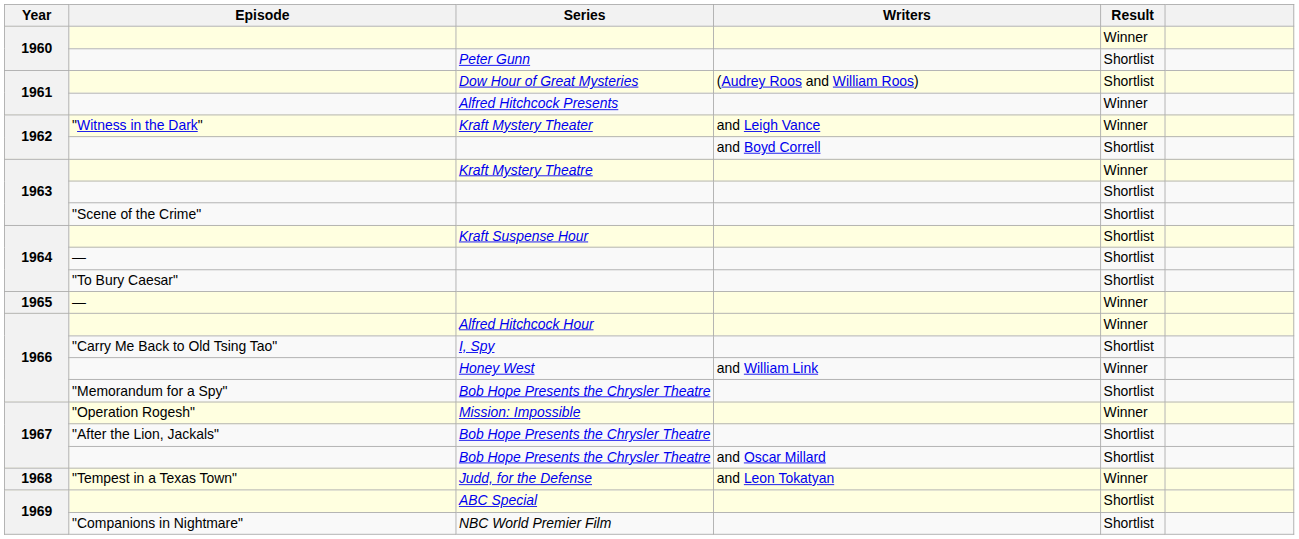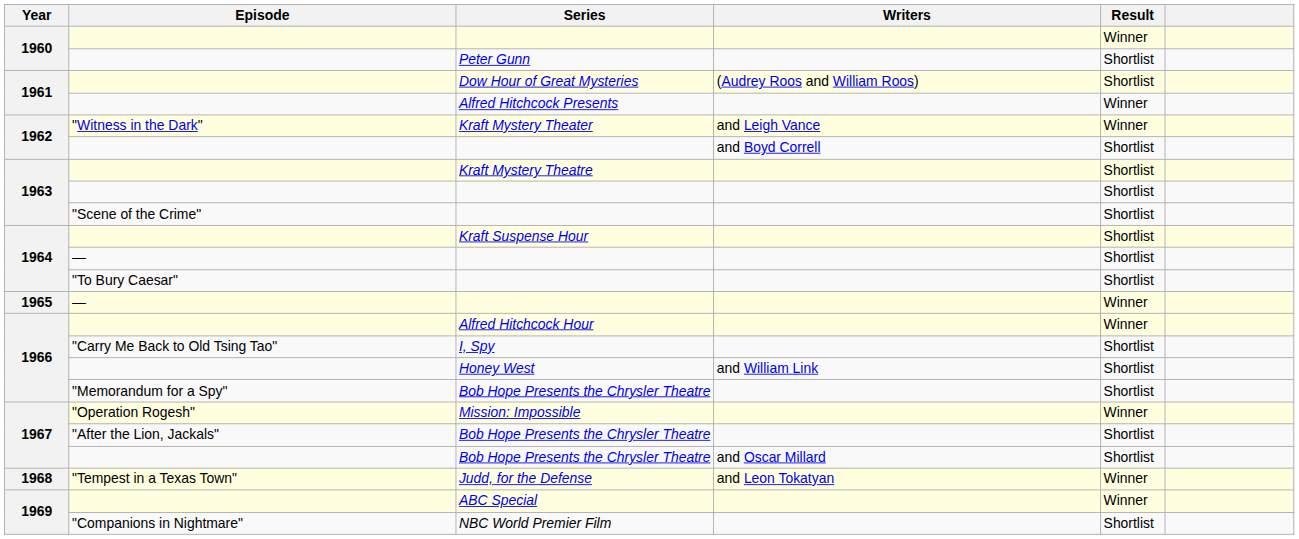(1126, 170) Winner -> (1129, 170) Shortlist
(1126, 368) Winner -> (1129, 368) Shortlist
(1129, 501) Shortlist -> (1126, 501) Winner
